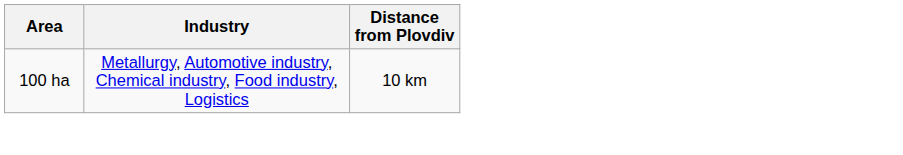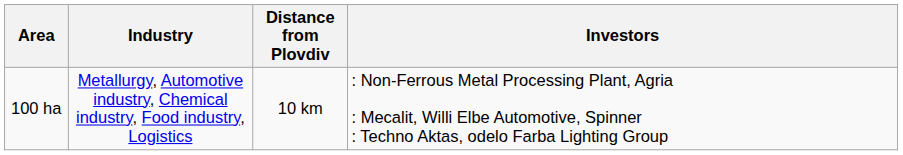+ column: (623, 36)
